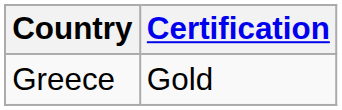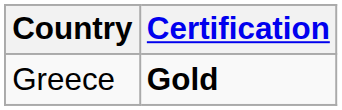(180, 79) normal -> (183, 79) bold
